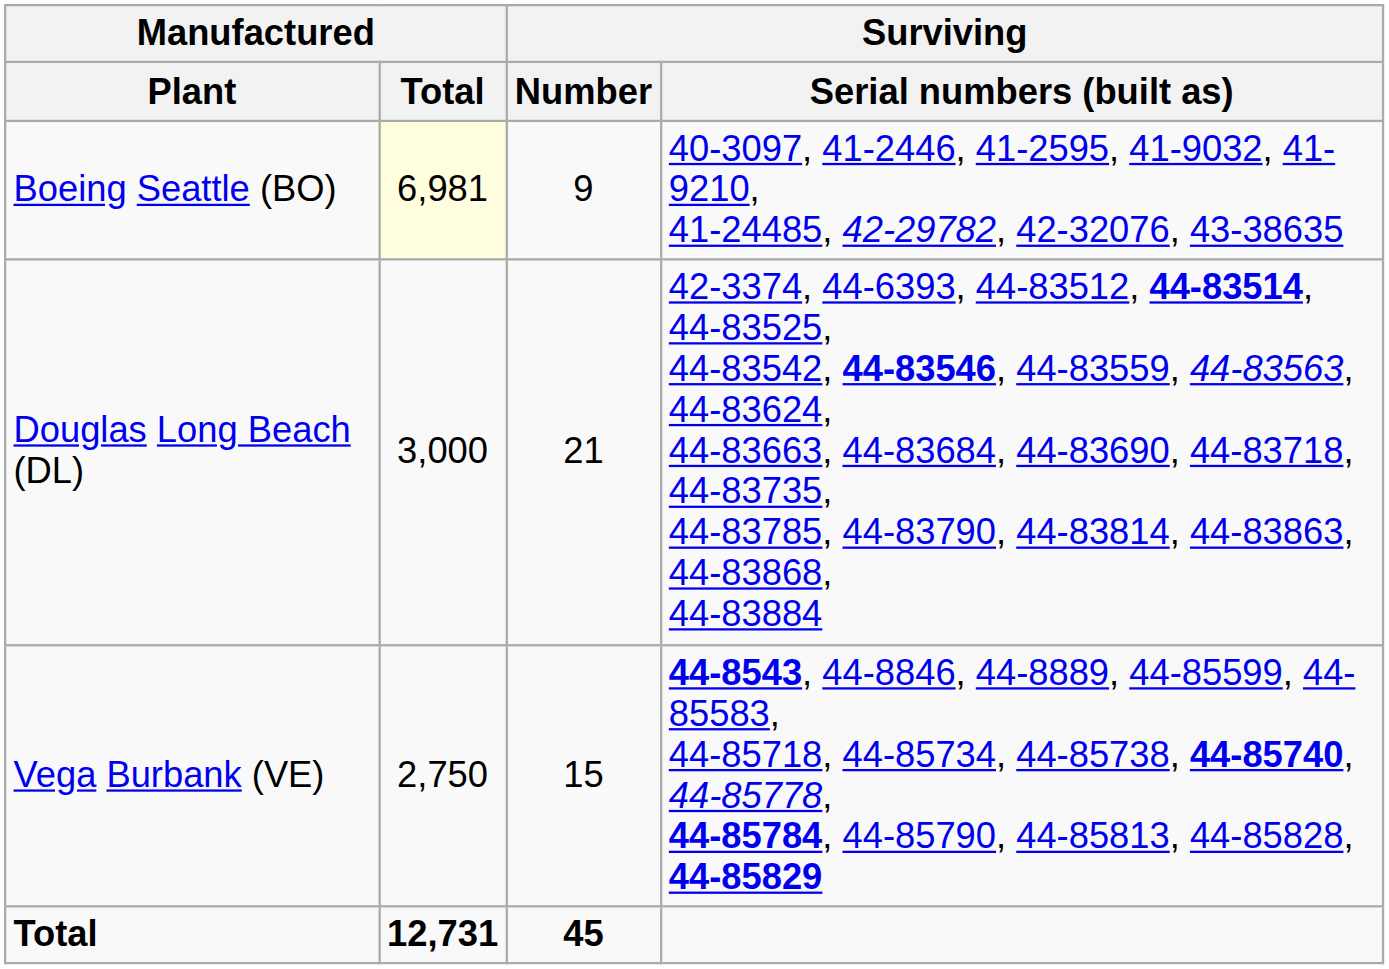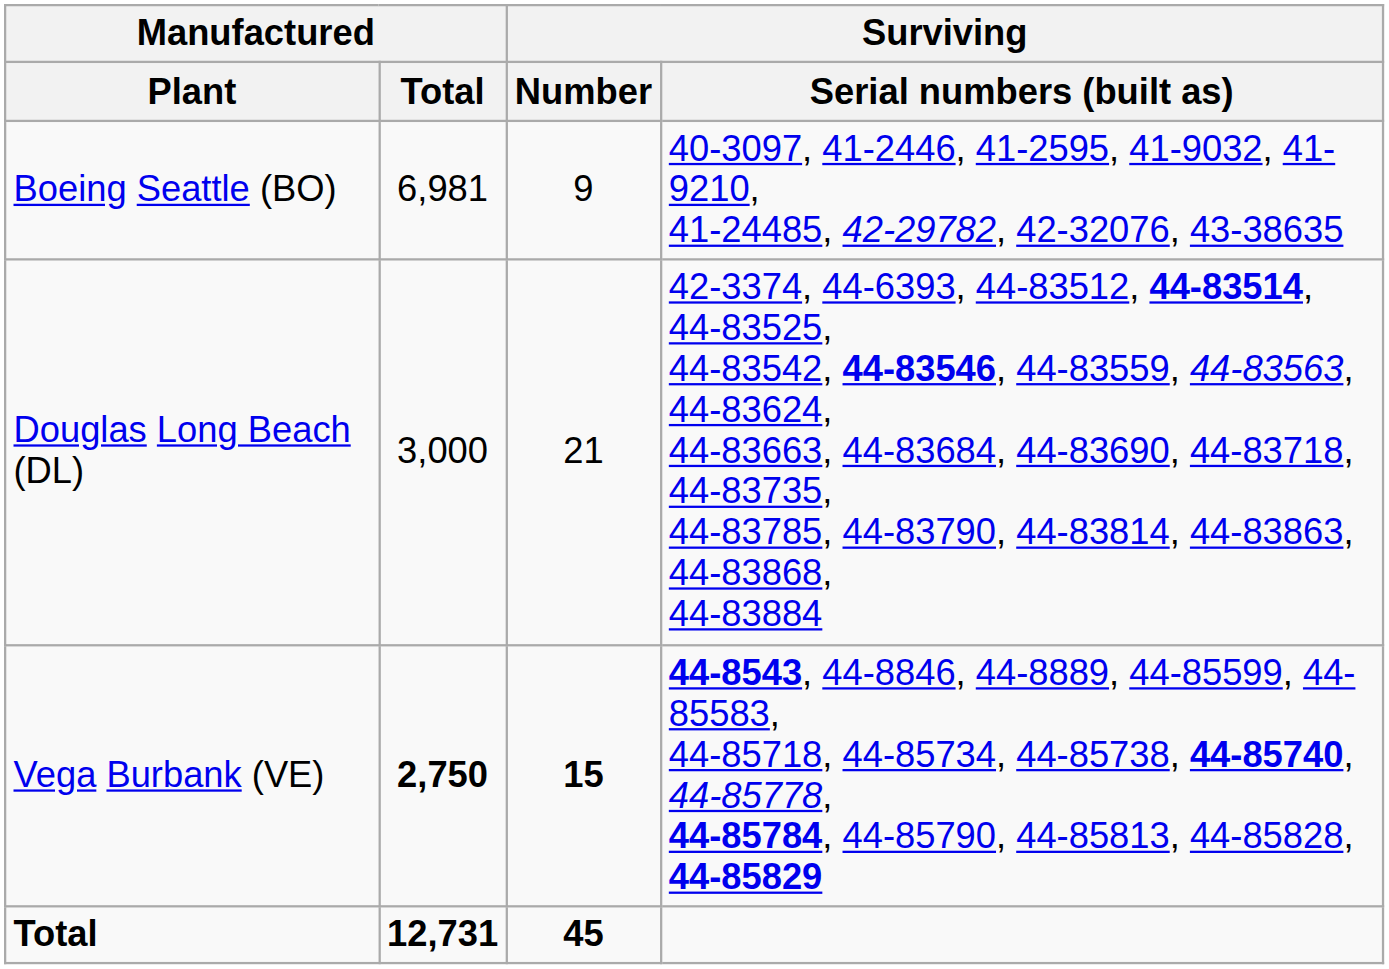(443, 189) lightyellow background -> (443, 189) no background
(443, 774) normal -> (443, 774) bold
(583, 774) normal -> (583, 774) bold
